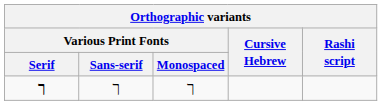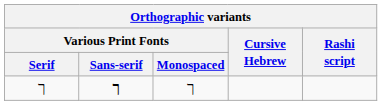(42, 87) bold -> (42, 87) normal
(116, 87) normal -> (116, 87) bold
